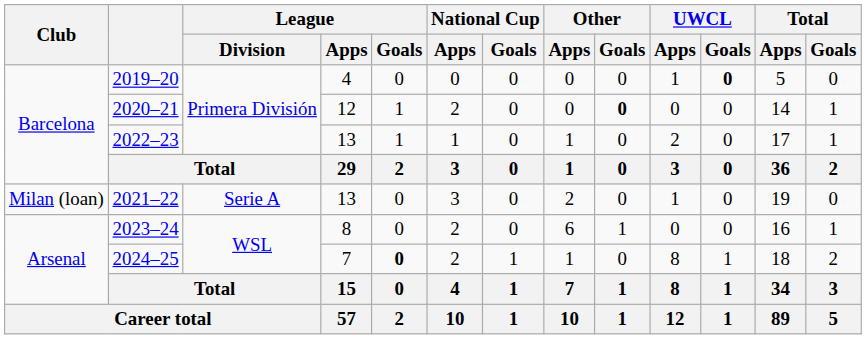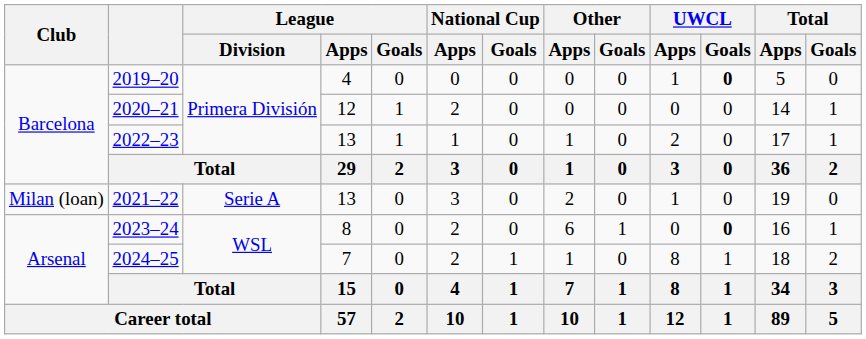(622, 109) bold -> (622, 109) normal
(728, 229) normal -> (728, 229) bold
(399, 259) bold -> (399, 259) normal
